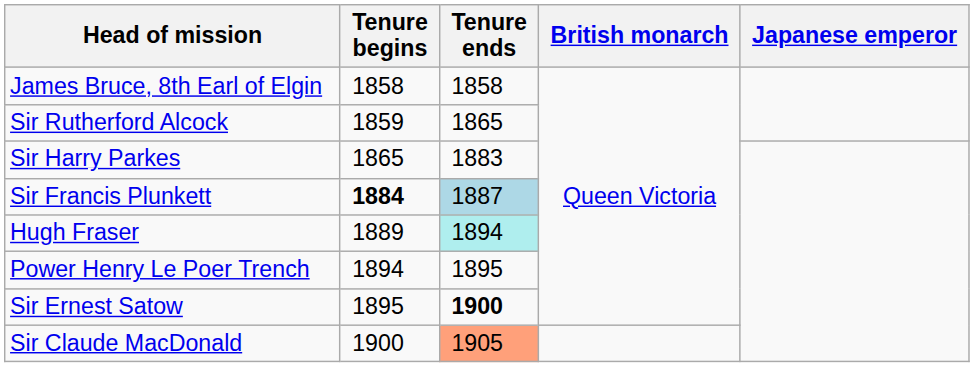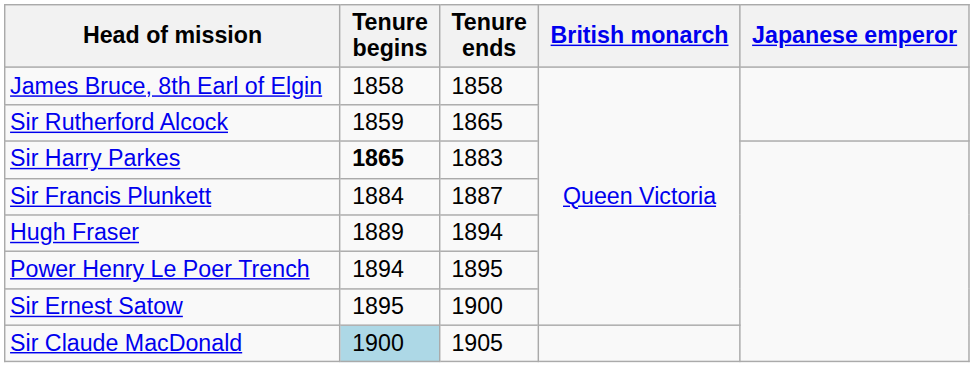(375, 159) normal -> (375, 159) bold
(375, 196) bold -> (375, 196) normal
(474, 196) lightblue background -> (474, 196) no background
(474, 232) paleturquoise background -> (474, 232) no background
(474, 306) bold -> (474, 306) normal
(375, 343) no background -> (375, 343) lightblue background
(474, 343) lightsalmon background -> (474, 343) no background
